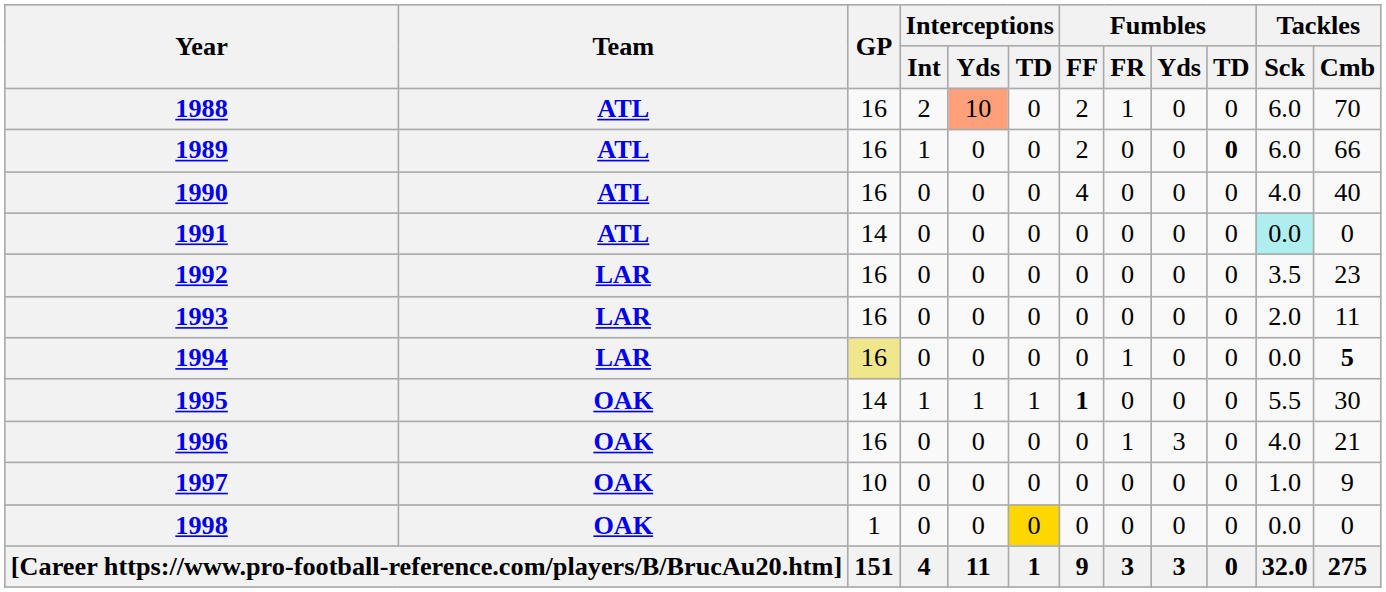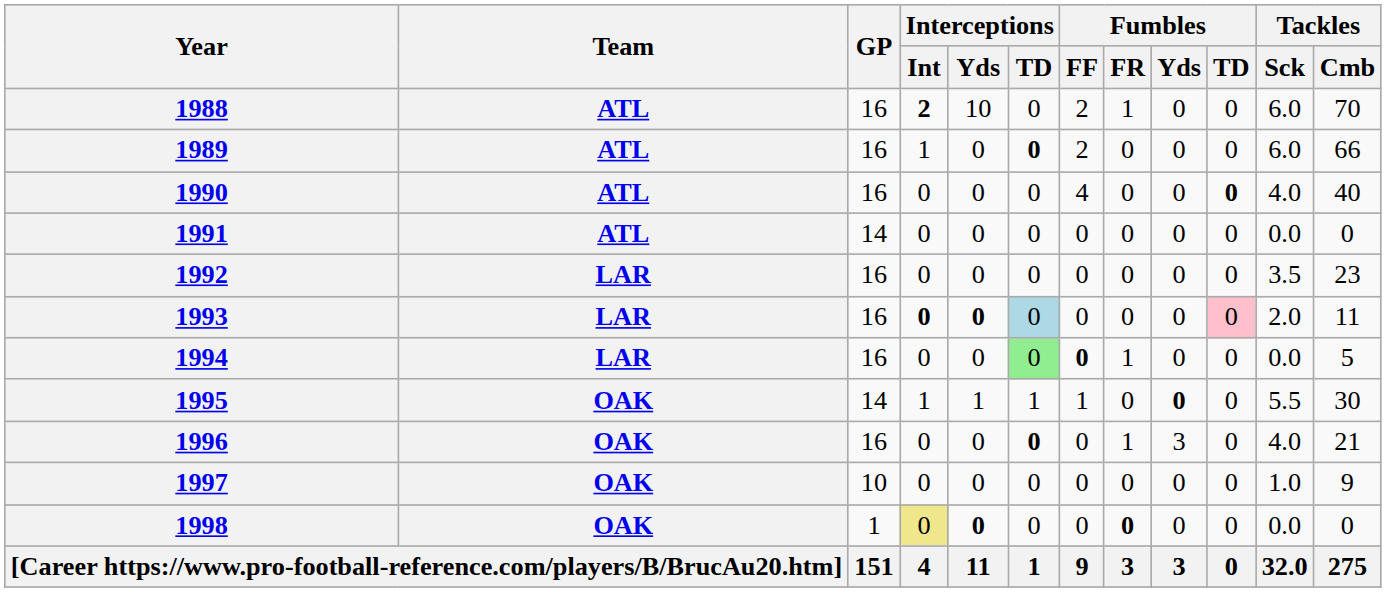(924, 108) normal -> (924, 108) bold
(978, 108) lightsalmon background -> (978, 108) no background
(1034, 150) normal -> (1034, 150) bold
(1231, 150) bold -> (1231, 150) normal
(1231, 191) normal -> (1231, 191) bold
(1285, 233) paleturquoise background -> (1285, 233) no background
(924, 316) normal -> (924, 316) bold
(978, 316) normal -> (978, 316) bold
(1034, 316) no background -> (1034, 316) lightblue background
(1231, 316) no background -> (1231, 316) pink background
(874, 358) khaki background -> (874, 358) no background
(1034, 358) no background -> (1034, 358) lightgreen background
(1082, 358) normal -> (1082, 358) bold
(1347, 358) bold -> (1347, 358) normal
(1082, 399) bold -> (1082, 399) normal
(1179, 399) normal -> (1179, 399) bold
(1034, 441) normal -> (1034, 441) bold
(924, 524) no background -> (924, 524) khaki background
(978, 524) normal -> (978, 524) bold
(1034, 524) gold background -> (1034, 524) no background
(1128, 524) normal -> (1128, 524) bold
